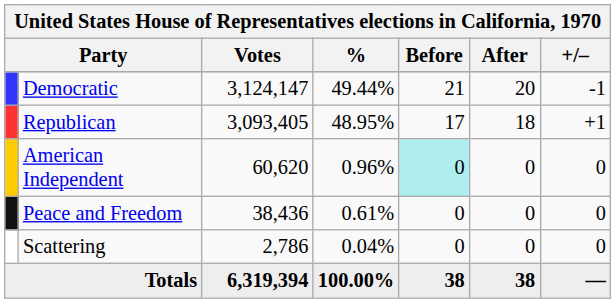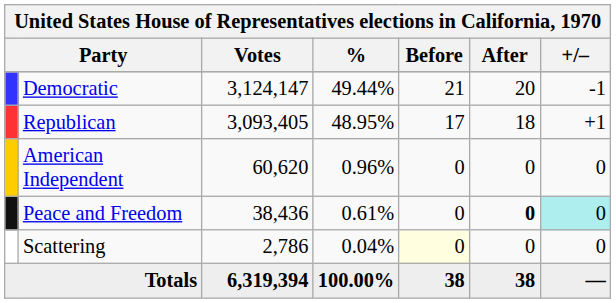(460, 167) paleturquoise background -> (460, 167) no background
(530, 213) normal -> (530, 213) bold
(601, 213) no background -> (601, 213) paleturquoise background
(460, 247) no background -> (460, 247) lightyellow background
